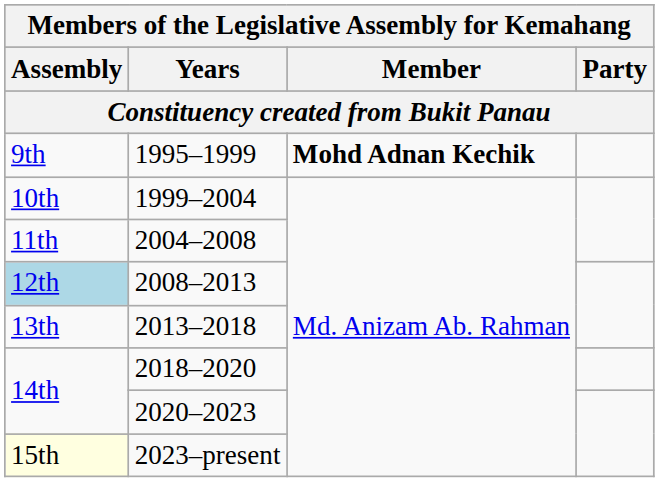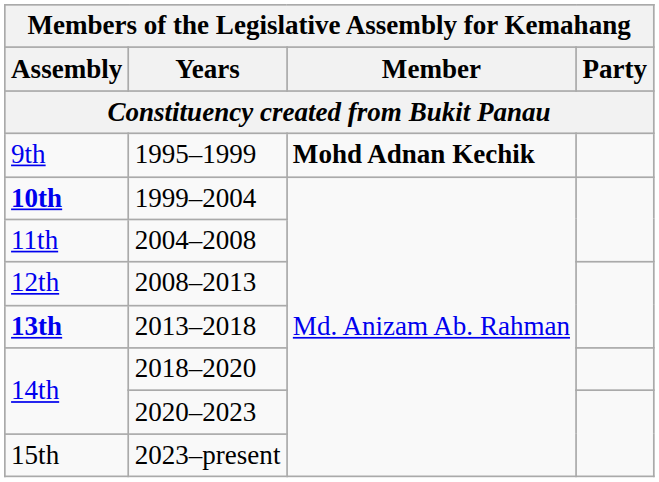(35, 197) normal -> (37, 197) bold
(35, 283) lightblue background -> (35, 283) no background
(35, 326) normal -> (37, 326) bold
(35, 454) lightyellow background -> (35, 454) no background
